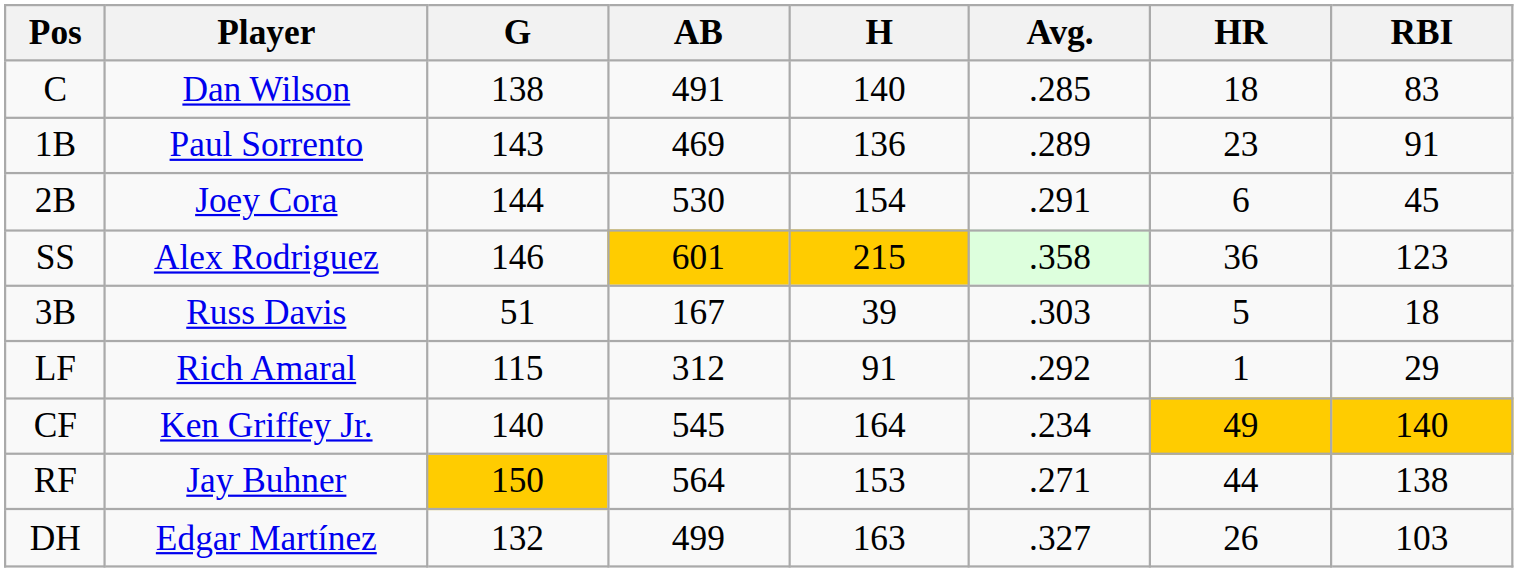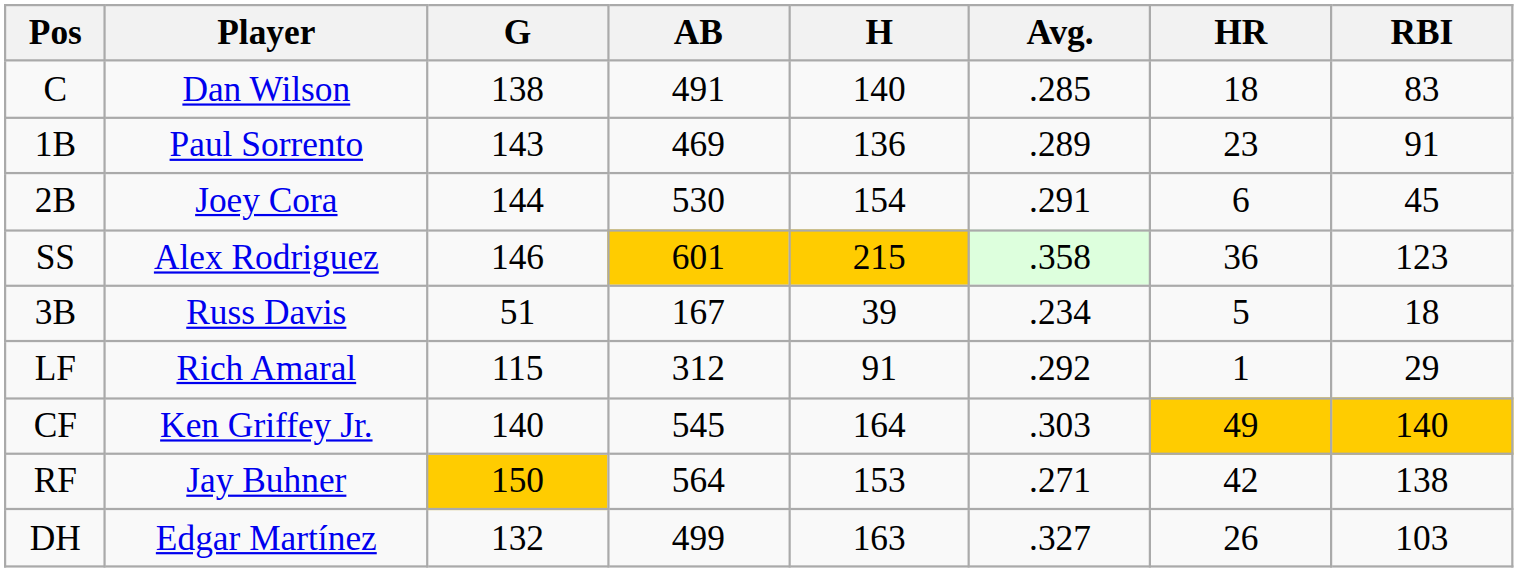(1060, 312) .303 -> (1060, 312) .234
(1060, 425) .234 -> (1060, 425) .303
(1241, 481) 44 -> (1241, 481) 42
